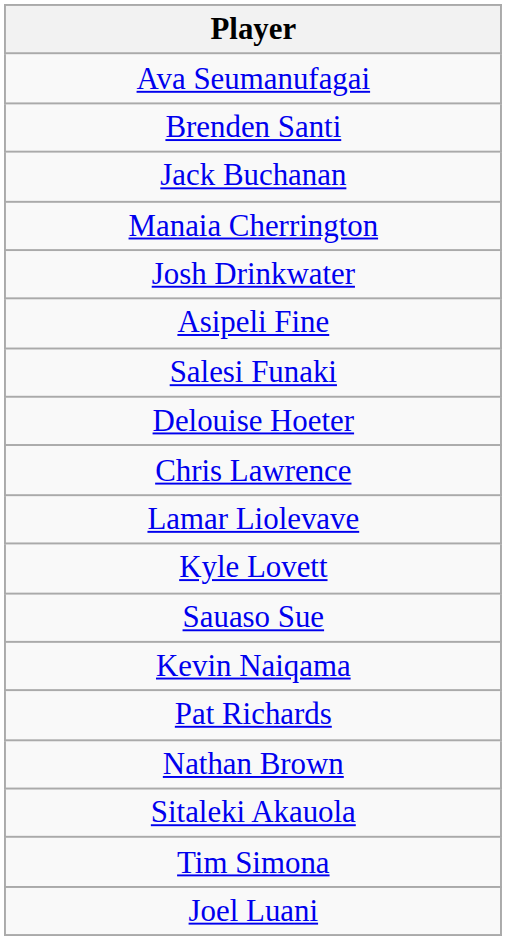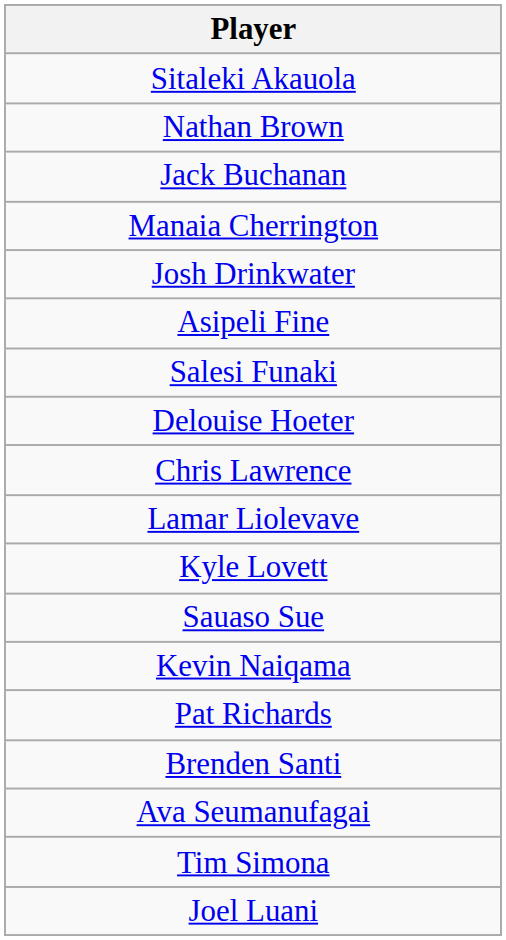(253, 77) Ava Seumanufagai -> (253, 77) Sitaleki Akauola
(253, 126) Brenden Santi -> (253, 126) Nathan Brown
(253, 763) Nathan Brown -> (253, 763) Brenden Santi
(253, 812) Sitaleki Akauola -> (253, 812) Ava Seumanufagai
